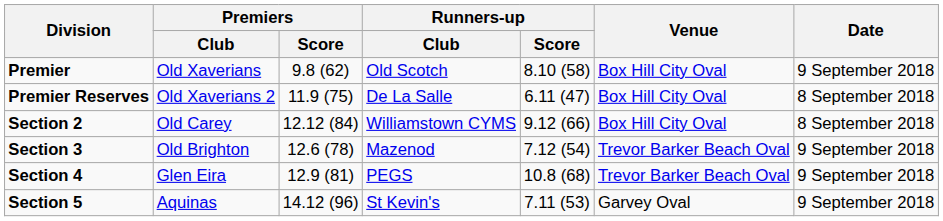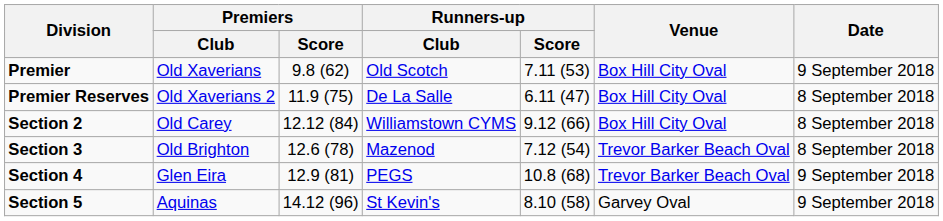(557, 70) 8.10 (58) -> (557, 70) 7.11 (53)
(866, 149) 9 September 2018 -> (866, 149) 8 September 2018
(557, 202) 7.11 (53) -> (557, 202) 8.10 (58)
